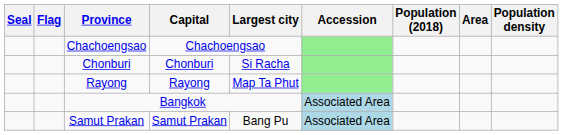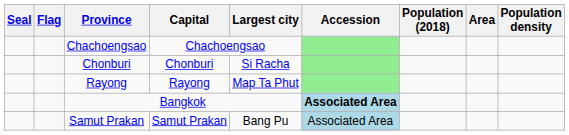(347, 102) normal -> (350, 102) bold
